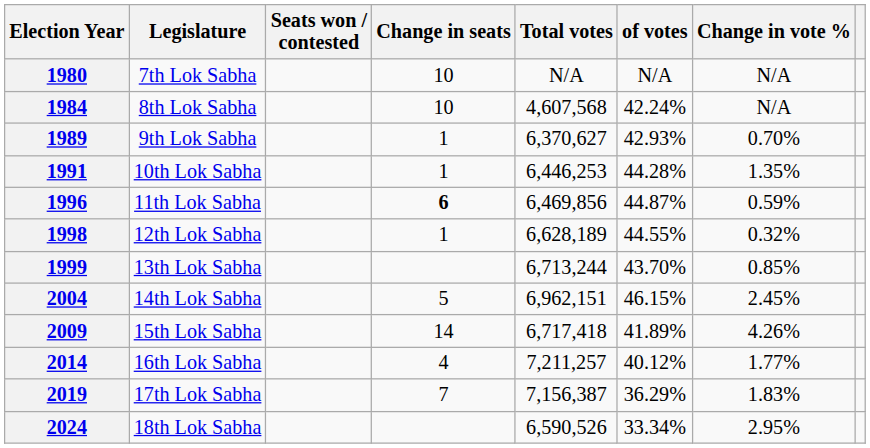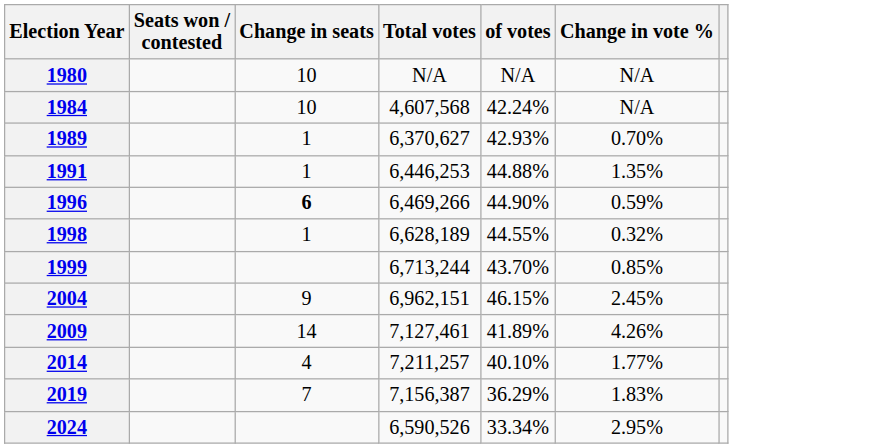- column: (198, 31)
(655, 171) 44.28% -> (518, 171) 44.88%
(566, 203) 6,469,856 -> (429, 203) 6,469,266
(655, 203) 44.87% -> (518, 203) 44.90%
(444, 298) 5 -> (307, 298) 9
(566, 330) 6,717,418 -> (429, 330) 7,127,461
(655, 362) 40.12% -> (518, 362) 40.10%
